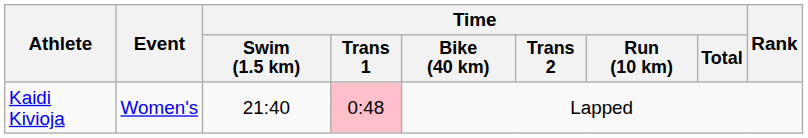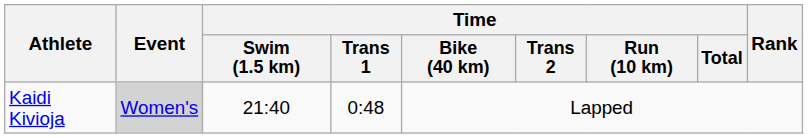(159, 108) no background -> (159, 108) lightgrey background
(366, 108) pink background -> (366, 108) no background
